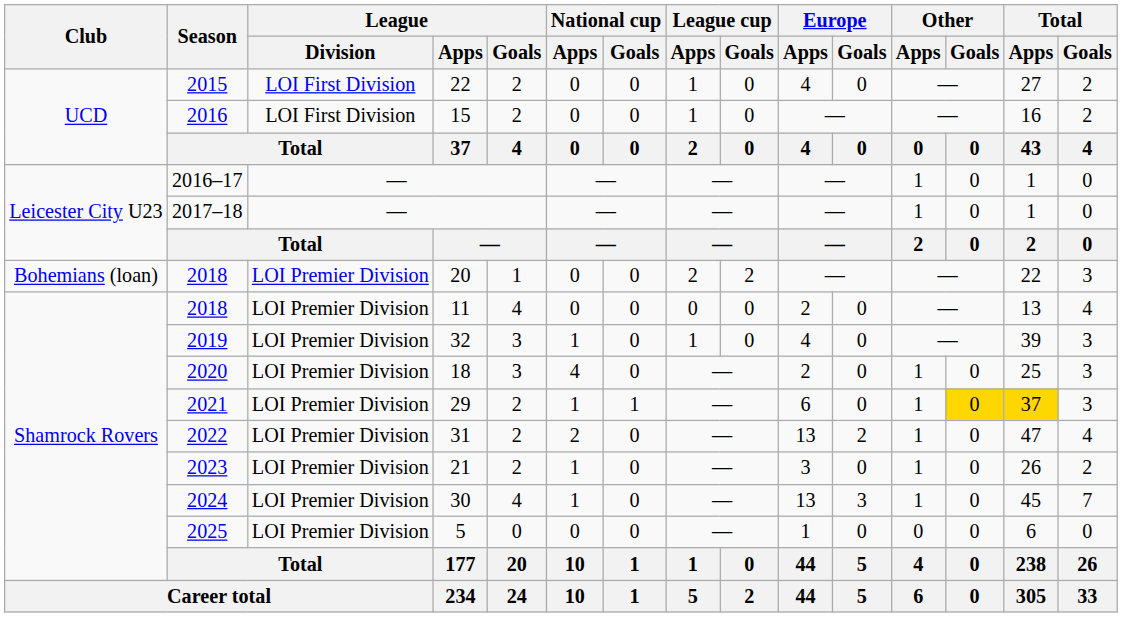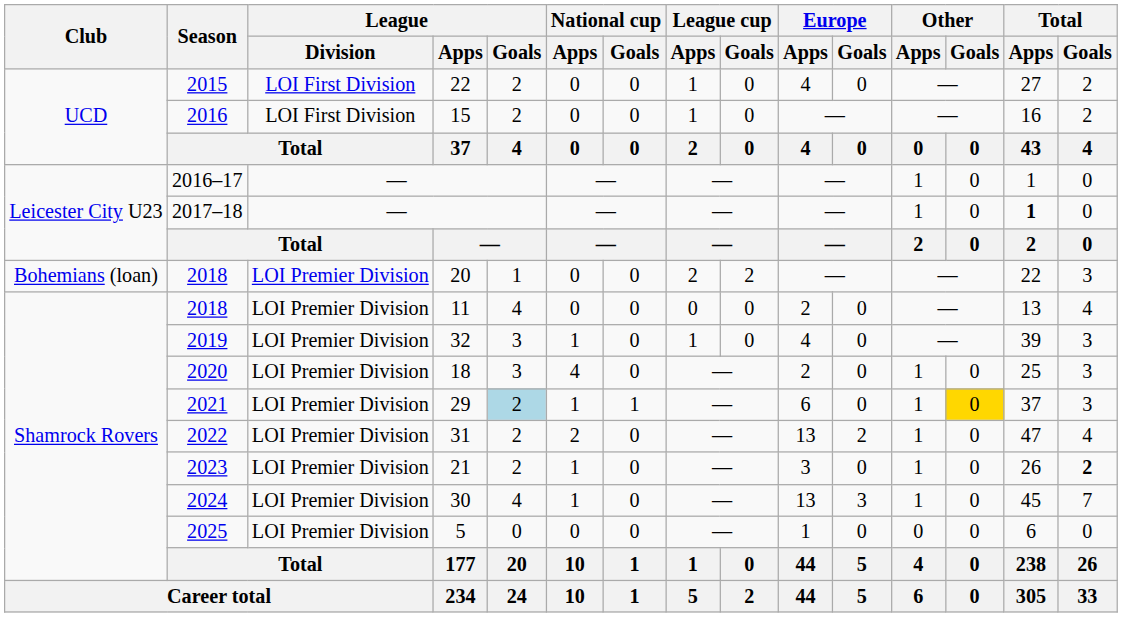(1031, 212) normal -> (1031, 212) bold
(517, 404) no background -> (517, 404) lightblue background
(1031, 404) gold background -> (1031, 404) no background
(1087, 468) normal -> (1087, 468) bold
